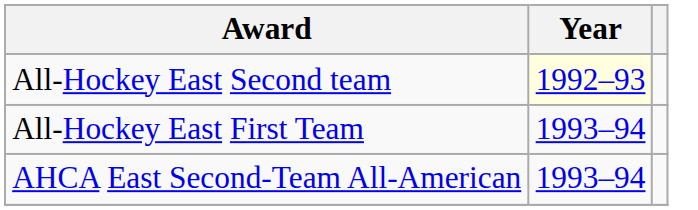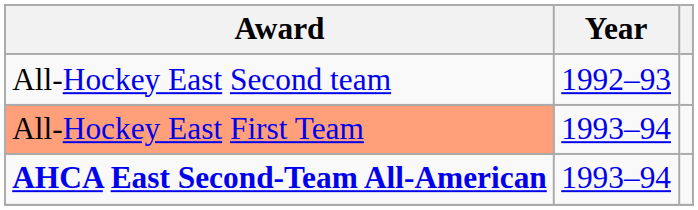(591, 79) lightyellow background -> (616, 79) no background
(188, 128) no background -> (188, 128) lightsalmon background
(267, 178) normal -> (280, 178) bold
